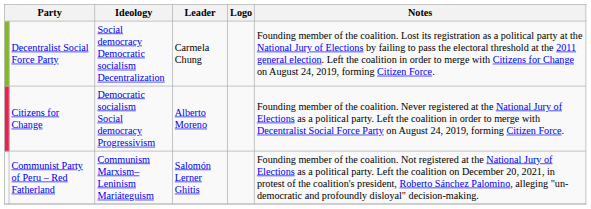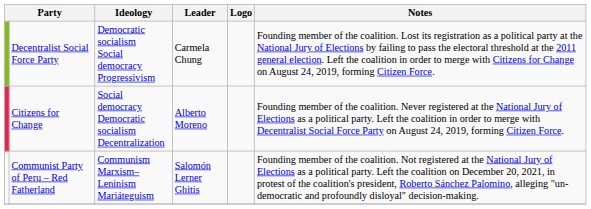(131, 53) Social democracy Democratic socialism Decentralization -> (126, 53) Democratic socialism Social democracy Progressivism
(126, 119) Democratic socialism Social democracy Progressivism -> (131, 119) Social democracy Democratic socialism Decentralization
